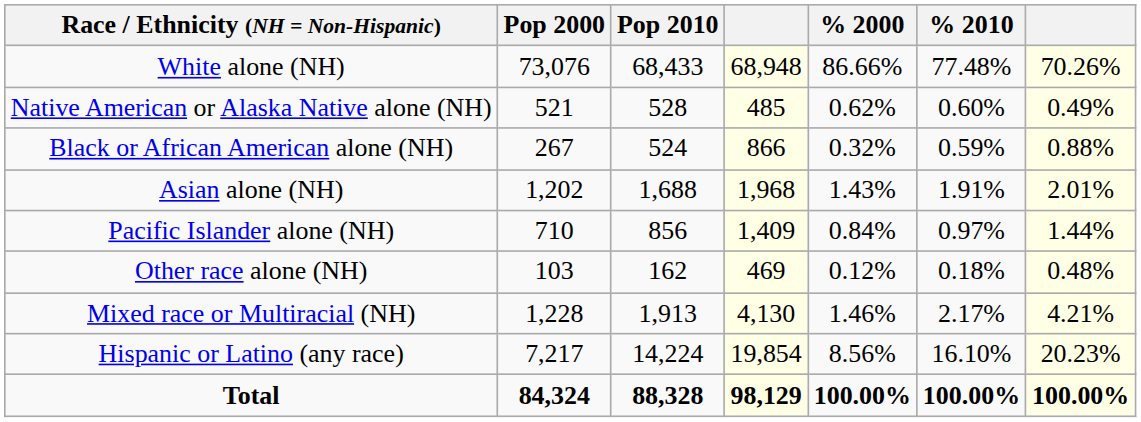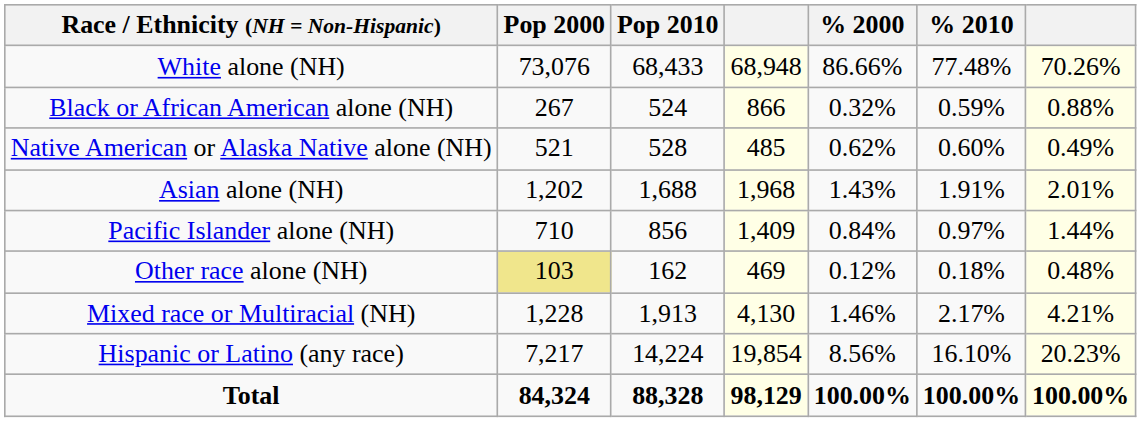rows swapped: (251, 148) <-> (251, 107)
(554, 271) no background -> (554, 271) khaki background
